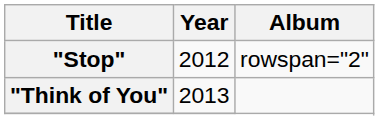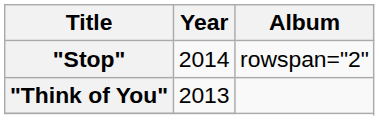(204, 58) 2012 -> (204, 58) 2014
